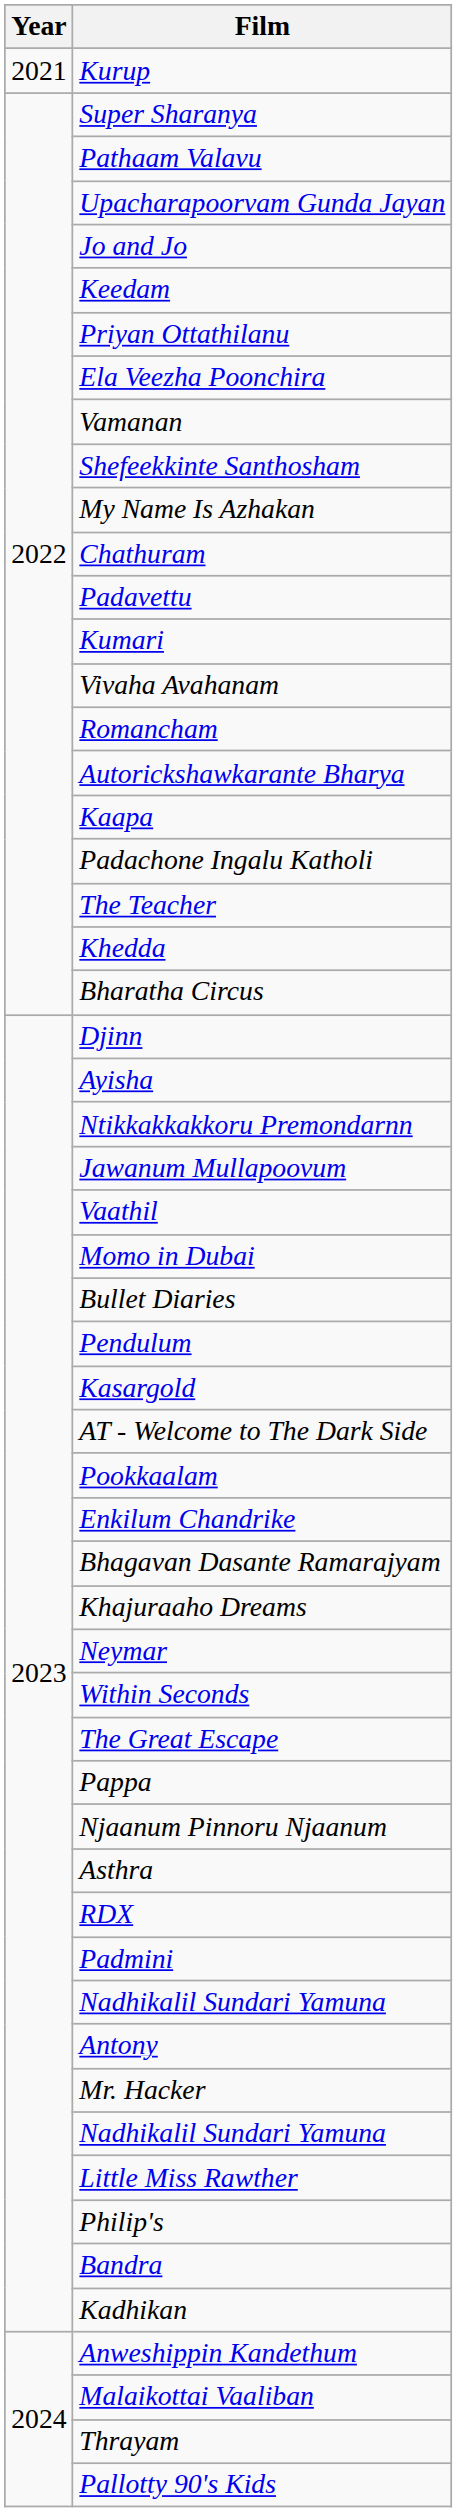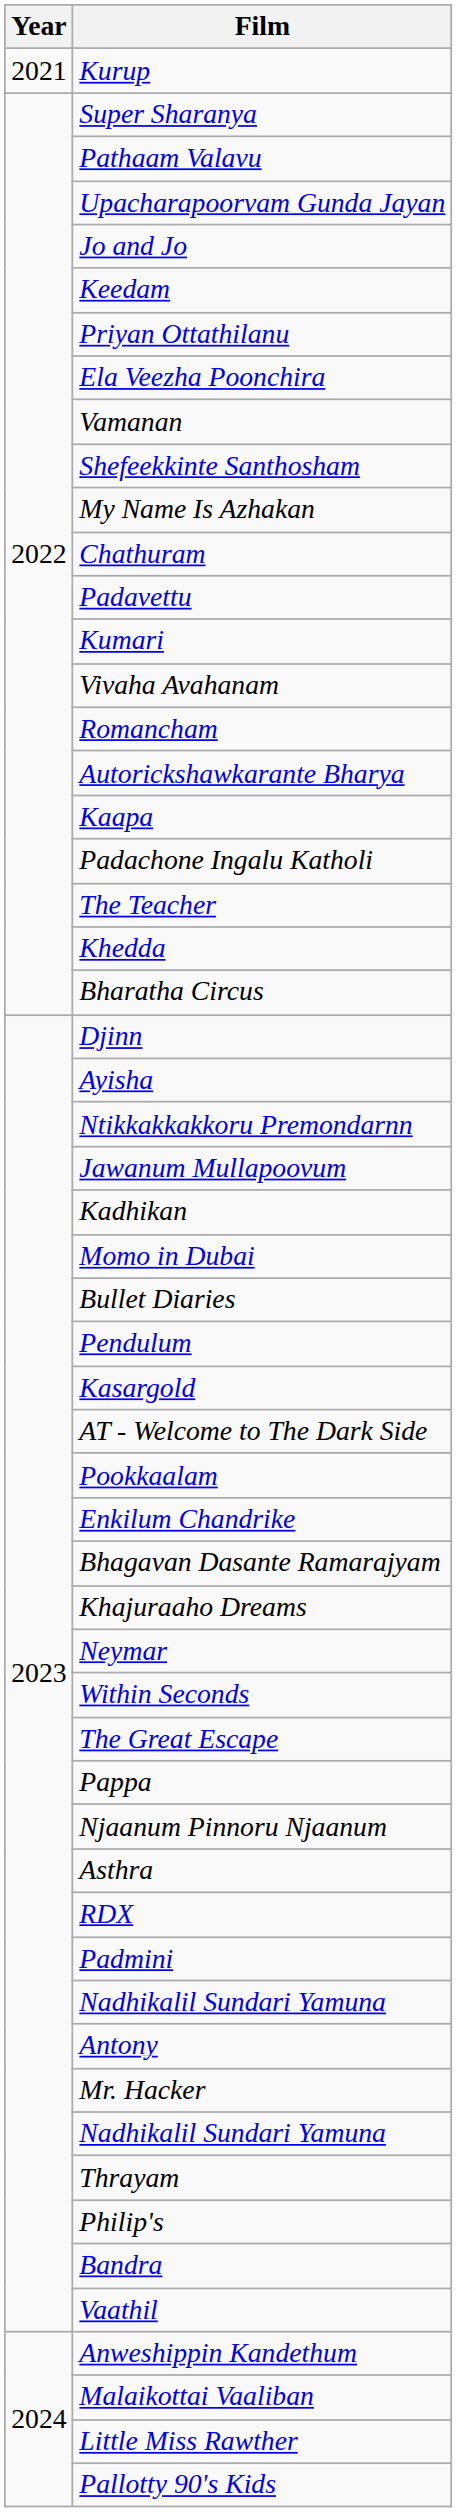(119, 1211) Vaathil -> (133, 1211) Kadhikan
(189, 2177) Little Miss Rawther -> (129, 2177) Thrayam
(133, 2309) Kadhikan -> (119, 2309) Vaathil
(129, 2440) Thrayam -> (189, 2440) Little Miss Rawther
